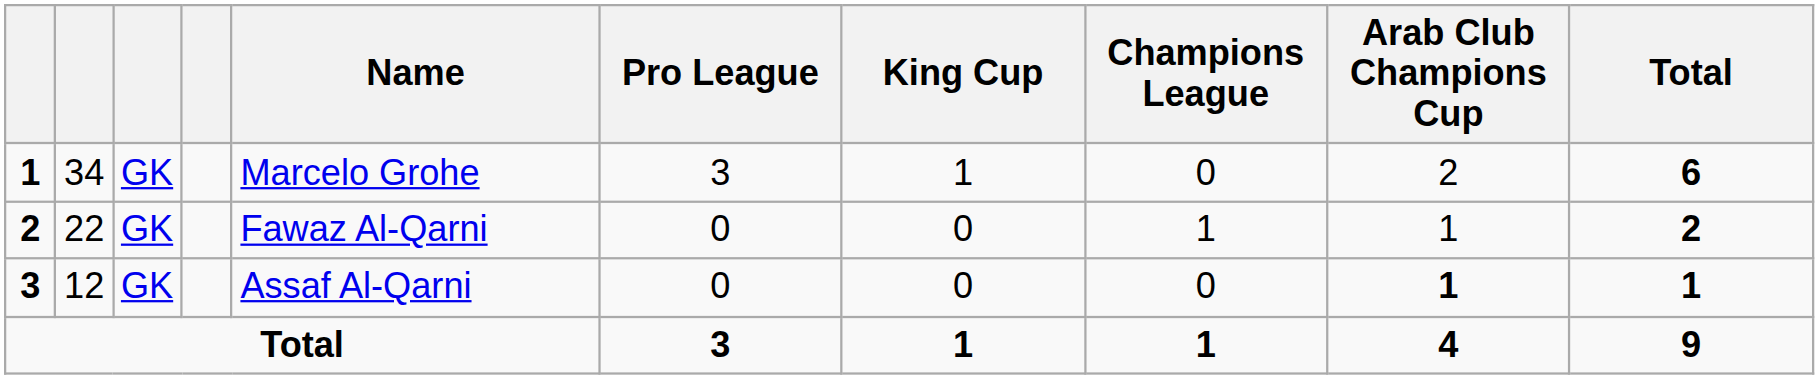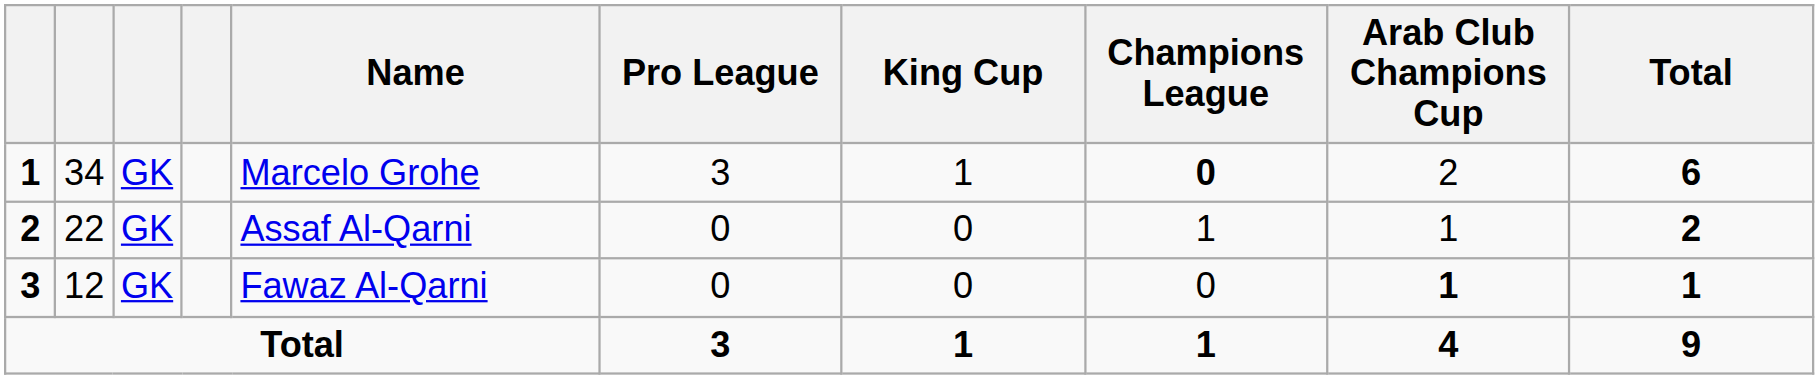(1206, 171) normal -> (1206, 171) bold
(364, 229) Fawaz Al-Qarni -> (356, 229) Assaf Al-Qarni
(356, 286) Assaf Al-Qarni -> (364, 286) Fawaz Al-Qarni
